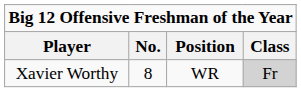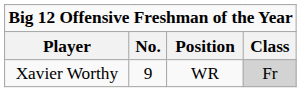(148, 73) 8 -> (148, 73) 9
